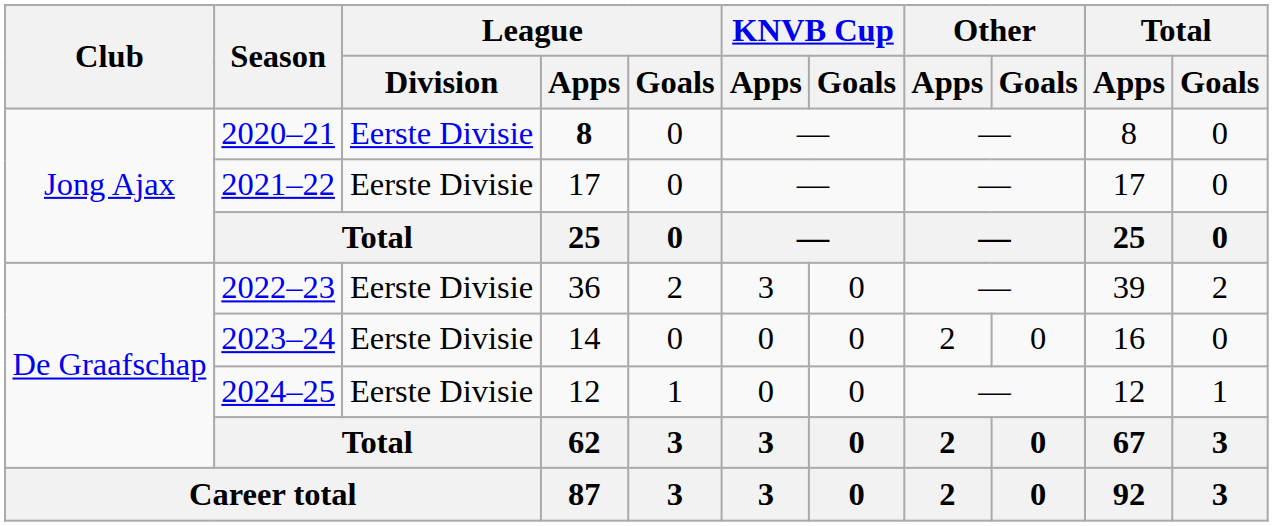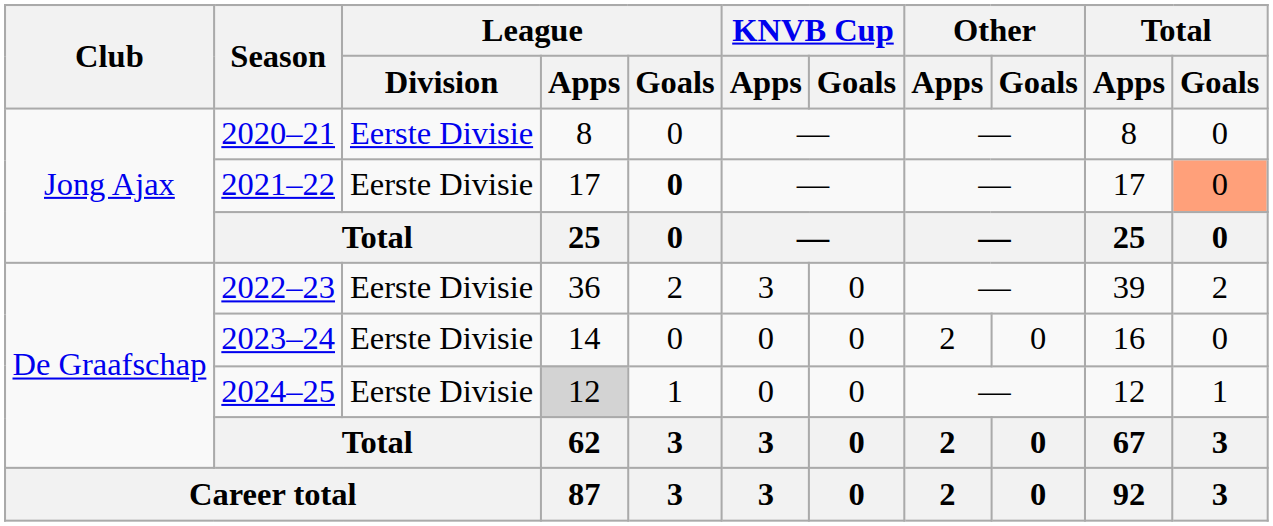(584, 133) bold -> (584, 133) normal
(675, 184) normal -> (675, 184) bold
(1220, 184) no background -> (1220, 184) lightsalmon background
(584, 390) no background -> (584, 390) lightgrey background
